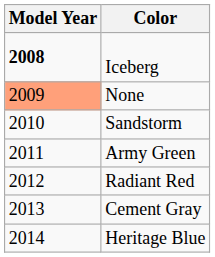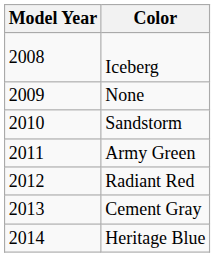(27, 57) bold -> (27, 57) normal
(27, 95) lightsalmon background -> (27, 95) no background
